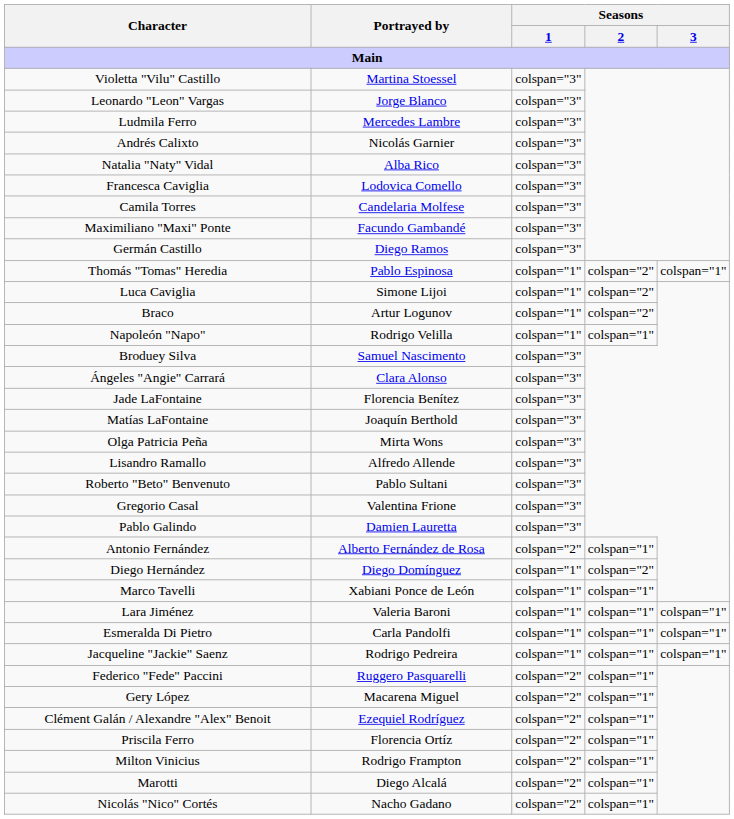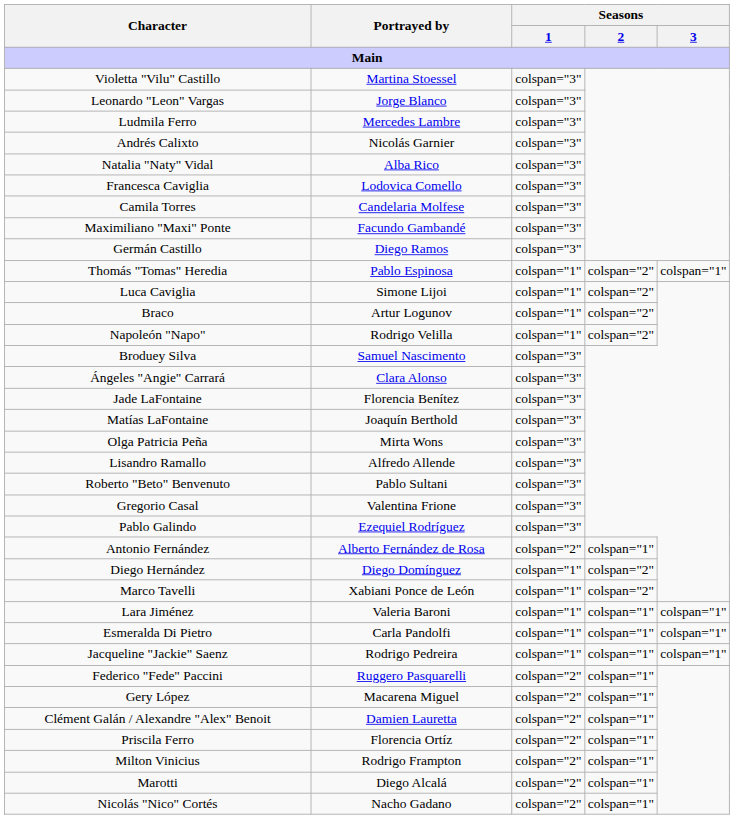(621, 334) colspan="1" -> (621, 334) colspan="2"
(411, 526) Damien Lauretta -> (411, 526) Ezequiel Rodríguez
(621, 590) colspan="1" -> (621, 590) colspan="2"
(411, 718) Ezequiel Rodríguez -> (411, 718) Damien Lauretta
